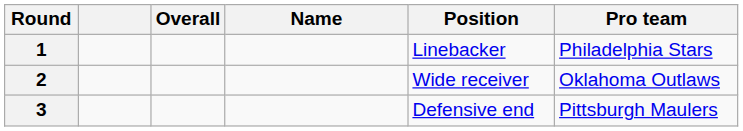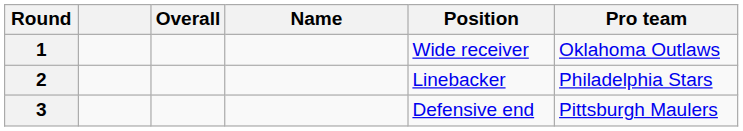(459, 49) Linebacker -> (471, 49) Wide receiver
(636, 49) Philadelphia Stars -> (640, 49) Oklahoma Outlaws
(471, 79) Wide receiver -> (459, 79) Linebacker
(640, 79) Oklahoma Outlaws -> (636, 79) Philadelphia Stars
